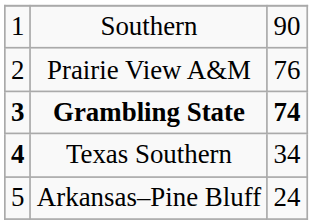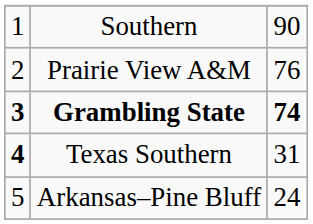(287, 154) 34 -> (287, 154) 31
